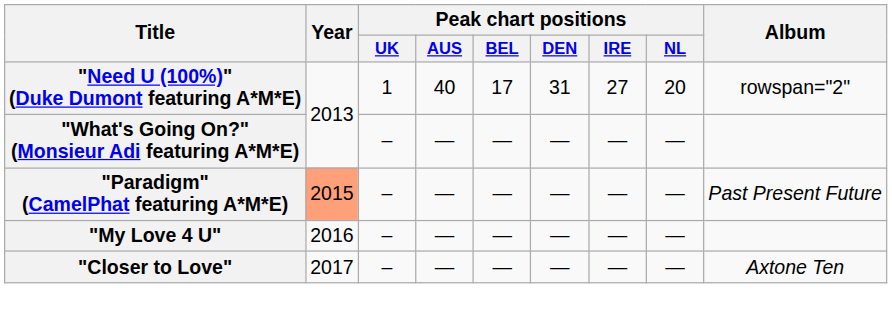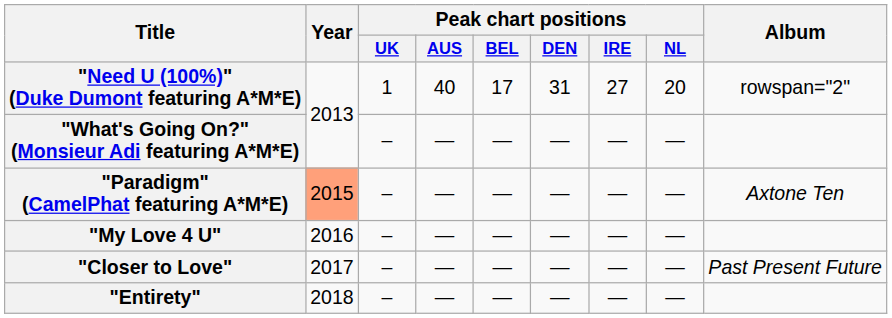(795, 193) Past Present Future -> (795, 193) Axtone Ten
(795, 266) Axtone Ten -> (795, 266) Past Present Future
+ row: (155, 297)
